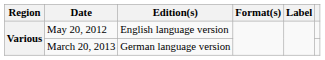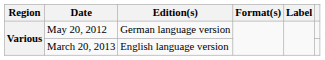(174, 30) English language version -> (175, 30) German language version
(175, 47) German language version -> (174, 47) English language version
